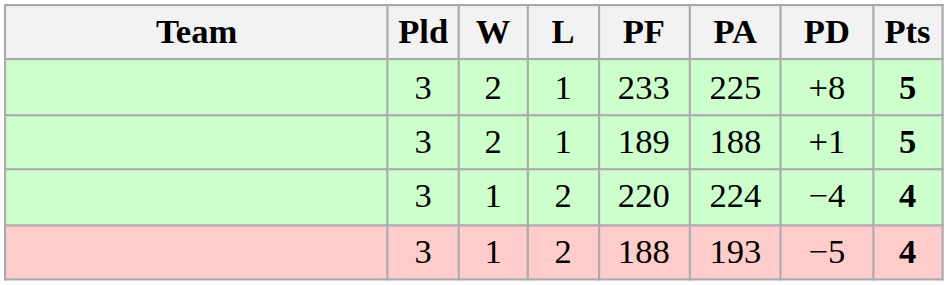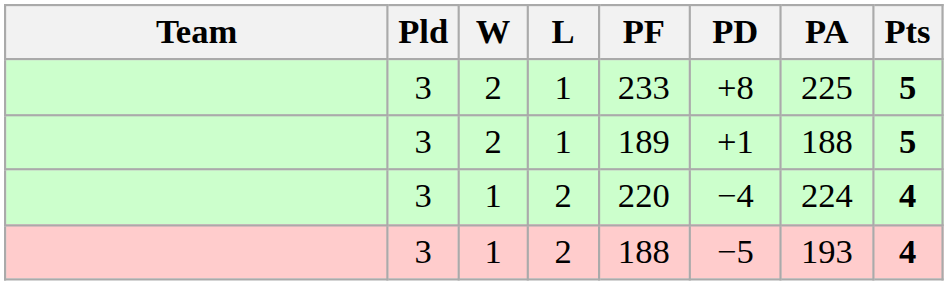columns swapped: (735, 31) <-> (827, 31)
